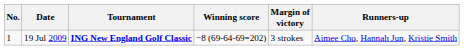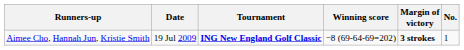columns swapped: (13, 17) <-> (386, 17)
(287, 38) normal -> (417, 38) bold
